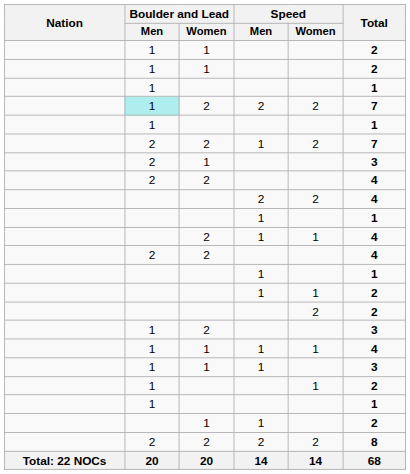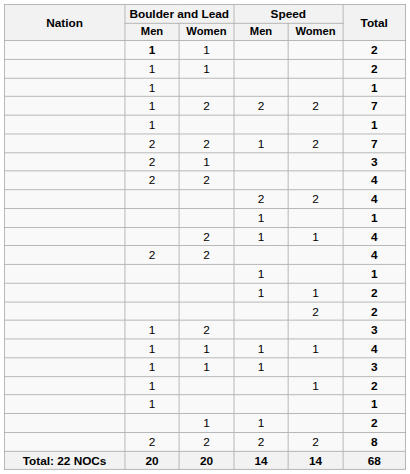(152, 50) normal -> (152, 50) bold
(152, 106) paleturquoise background -> (152, 106) no background
